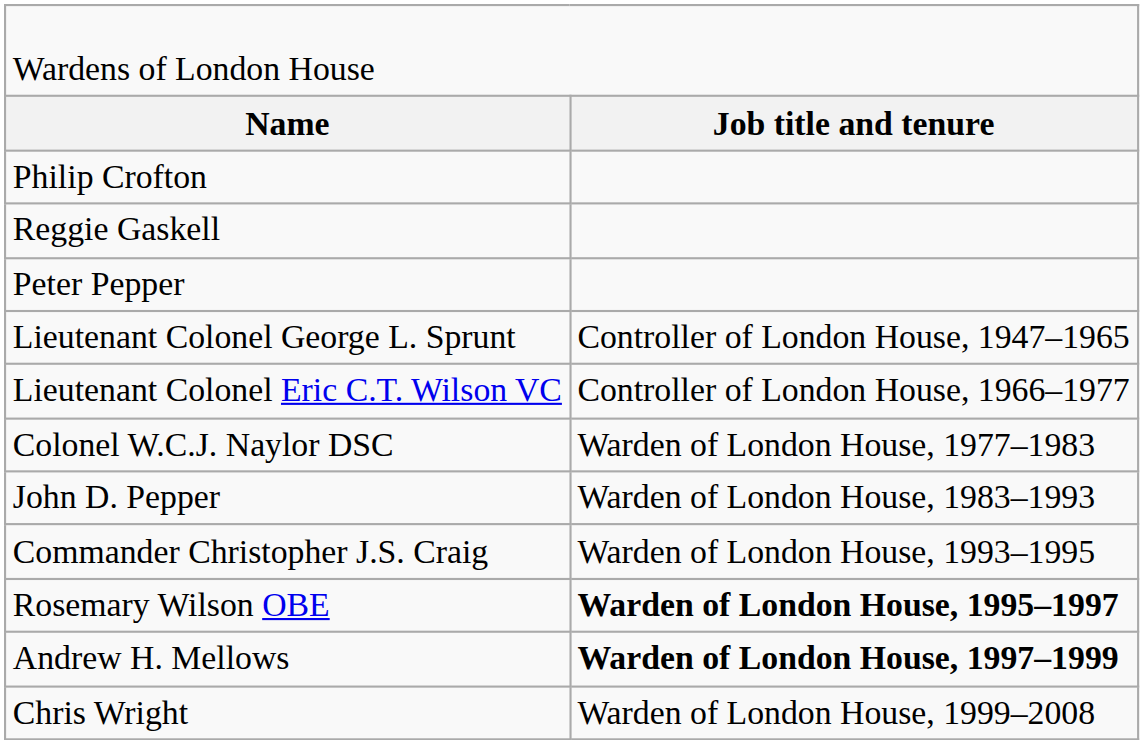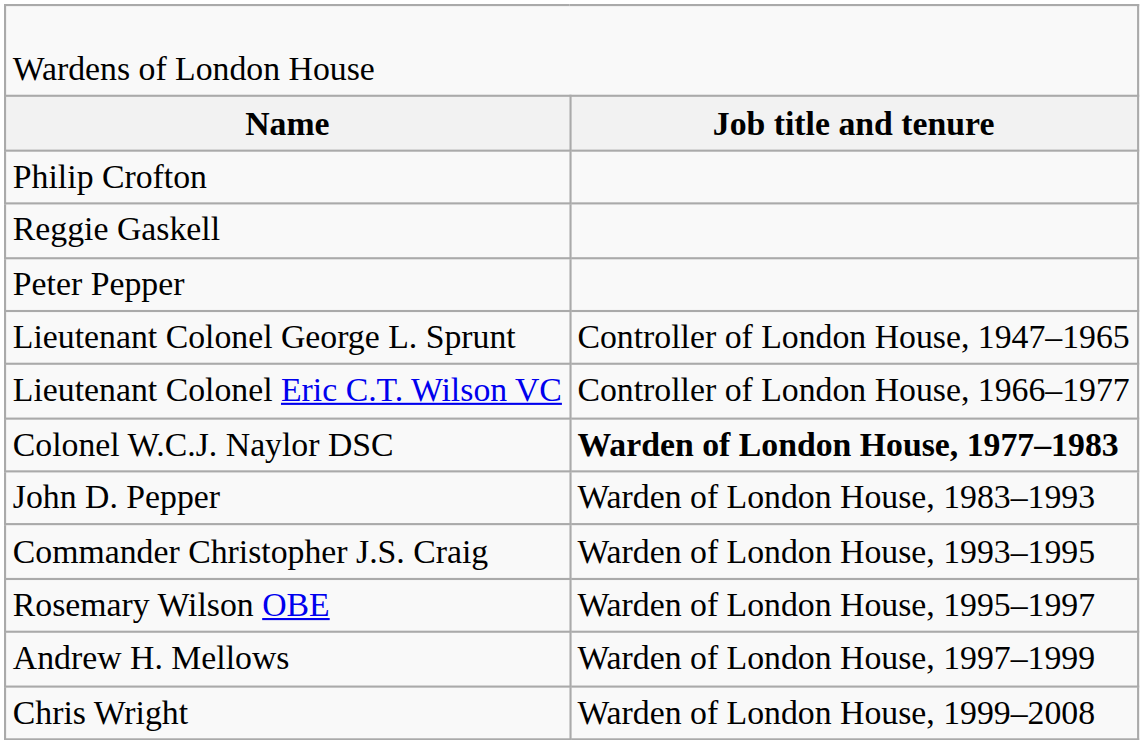(836, 444) normal -> (848, 444) bold
(848, 604) bold -> (836, 604) normal
(848, 658) bold -> (836, 658) normal
